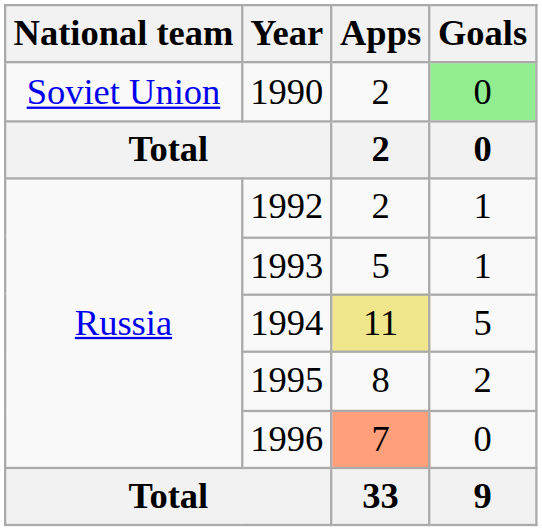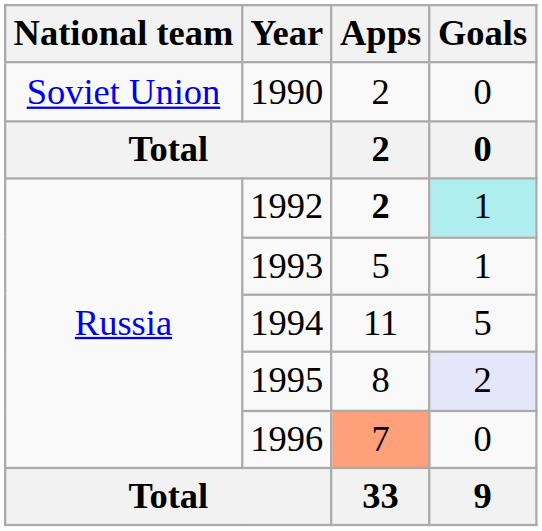(483, 91) lightgreen background -> (483, 91) no background
(381, 206) normal -> (381, 206) bold
(483, 206) no background -> (483, 206) paleturquoise background
(381, 322) khaki background -> (381, 322) no background
(483, 380) no background -> (483, 380) lavender background
